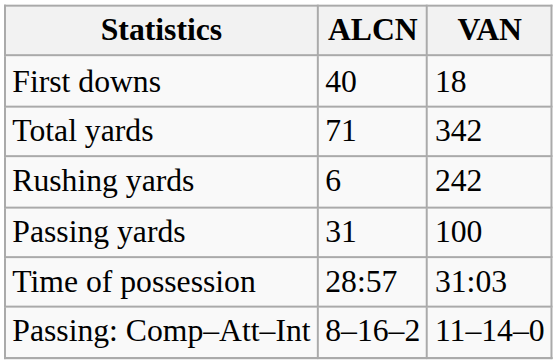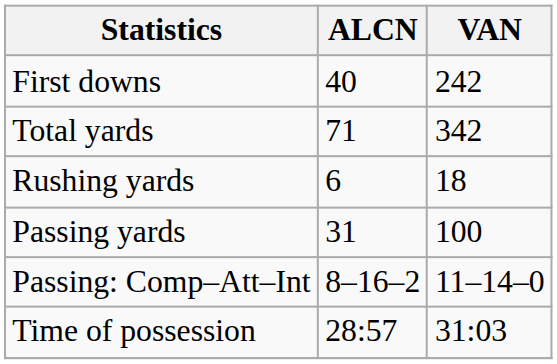(451, 80) 18 -> (459, 80) 242
(459, 181) 242 -> (451, 181) 18
rows swapped: (161, 331) <-> (134, 281)
